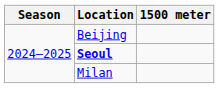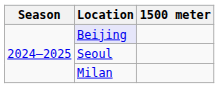(102, 34) no background -> (102, 34) lavender background
(95, 53) bold -> (95, 53) normal
